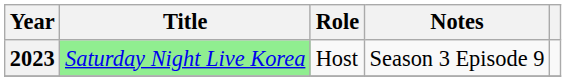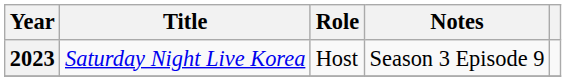(185, 57) lightgreen background -> (185, 57) no background
